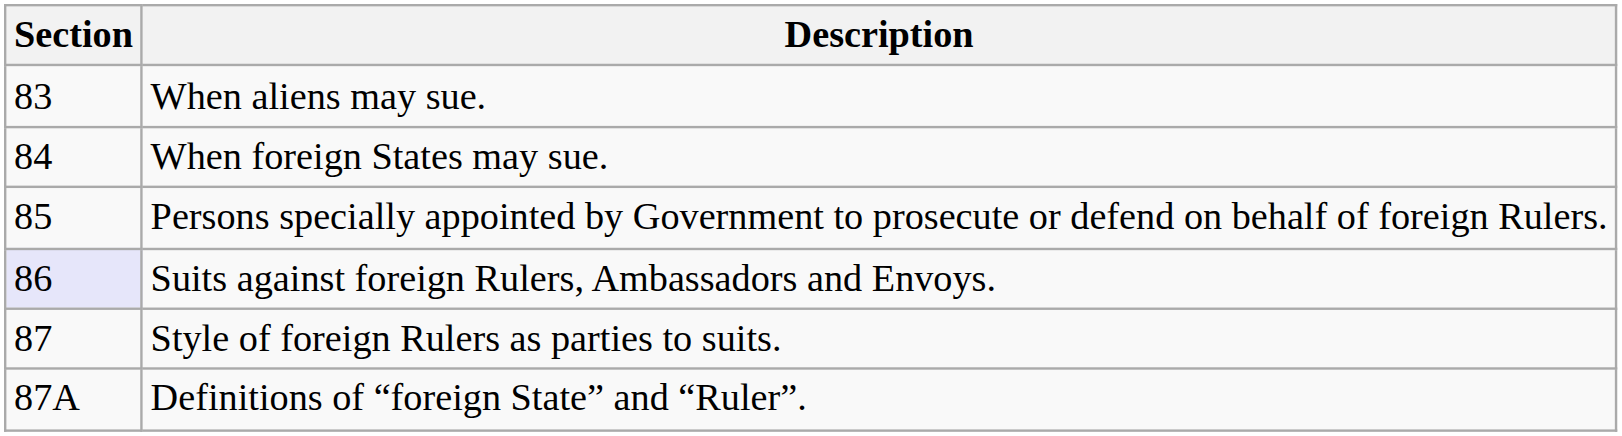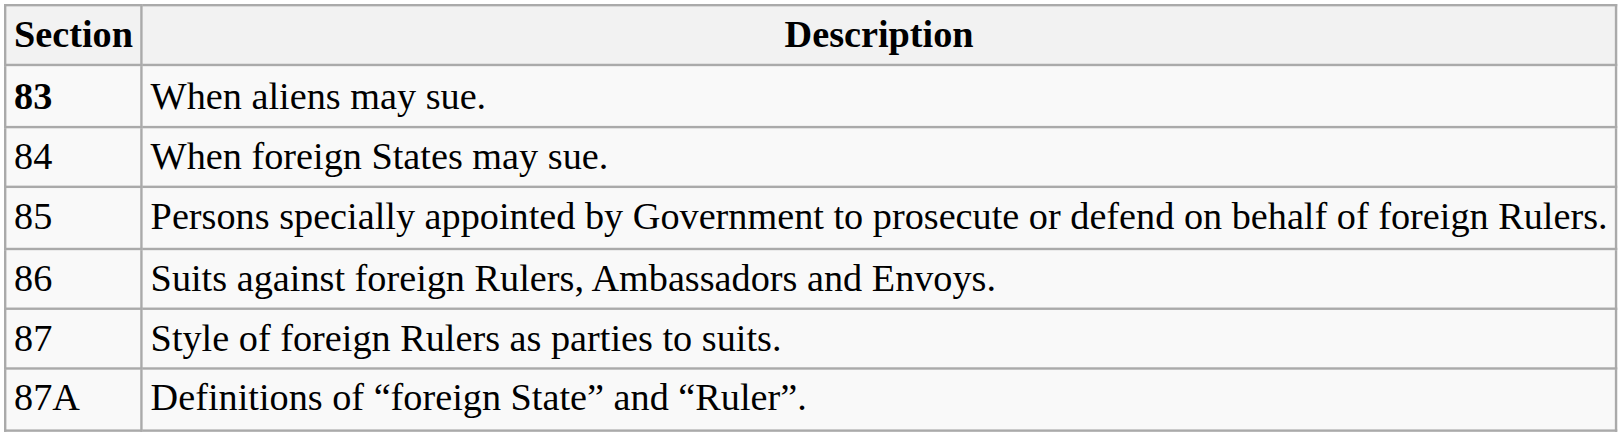(33, 95) normal -> (33, 95) bold
(33, 277) lavender background -> (33, 277) no background
